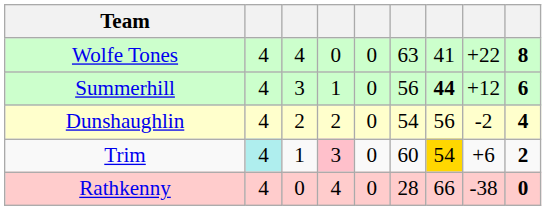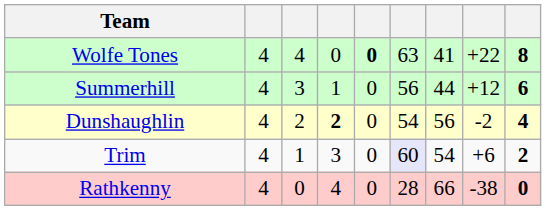(372, 54) normal -> (372, 54) bold
(444, 88) bold -> (444, 88) normal
(336, 121) normal -> (336, 121) bold
(263, 155) paleturquoise background -> (263, 155) no background
(336, 155) pink background -> (336, 155) no background
(408, 155) no background -> (408, 155) lavender background
(444, 155) gold background -> (444, 155) no background
